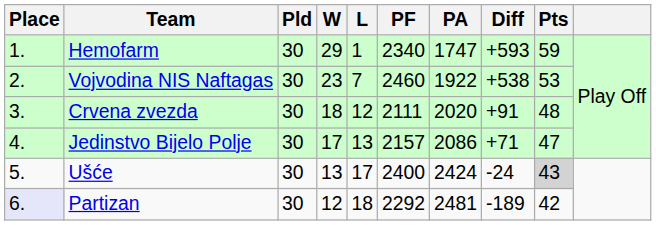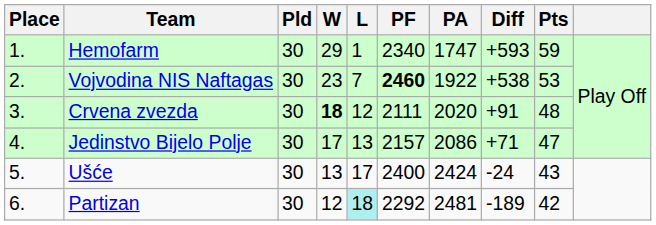(403, 81) normal -> (403, 81) bold
(332, 111) normal -> (332, 111) bold
(549, 173) lightgrey background -> (549, 173) no background
(17, 204) lavender background -> (17, 204) no background
(362, 204) no background -> (362, 204) paleturquoise background
